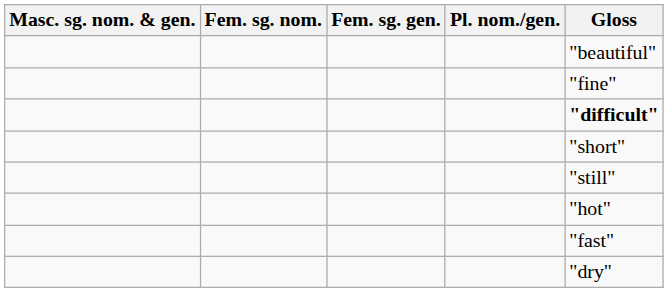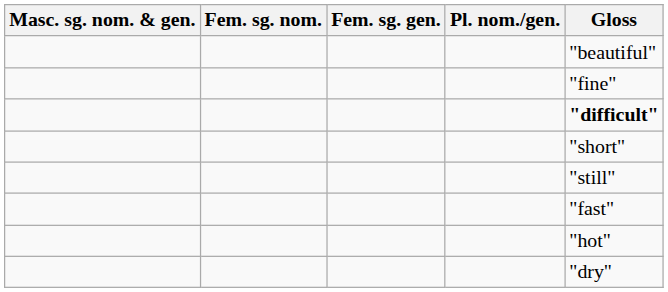(590, 209) "hot" -> (592, 209) "fast"
(592, 240) "fast" -> (590, 240) "hot"
